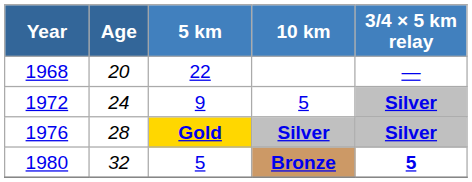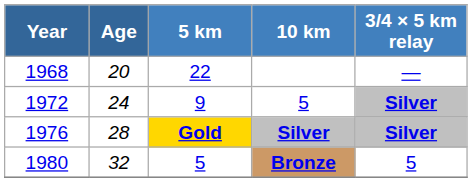(411, 163) bold -> (411, 163) normal
